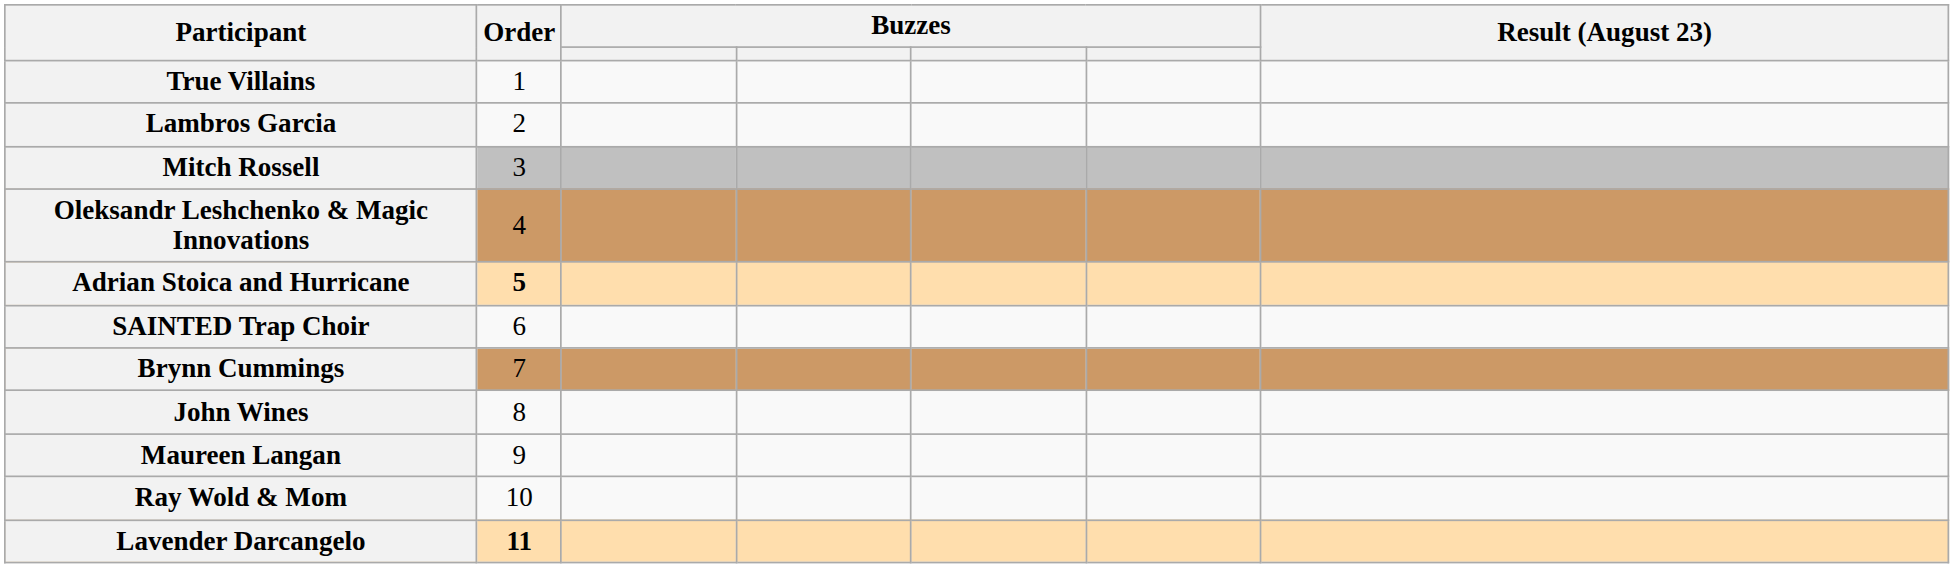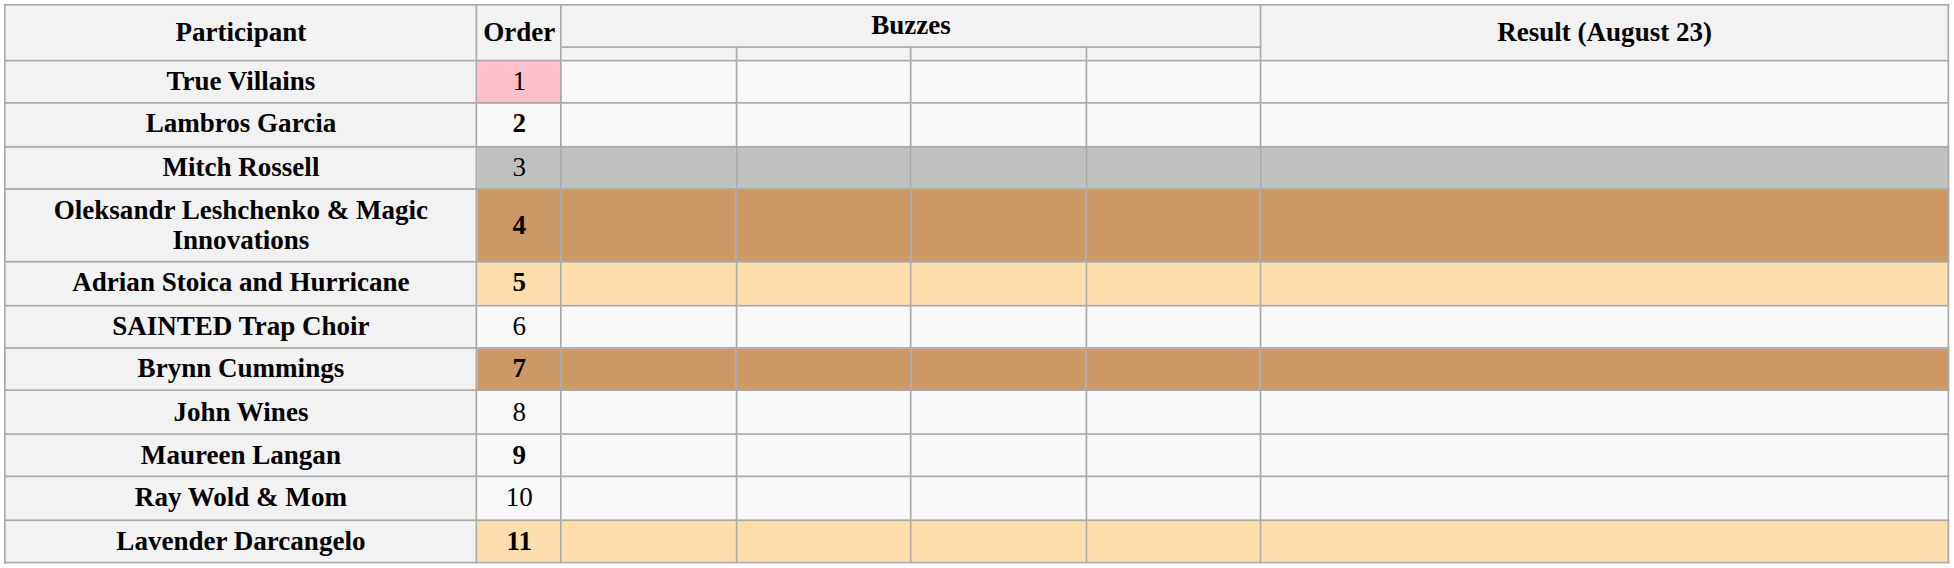(519, 81) no background -> (519, 81) pink background
(519, 124) normal -> (519, 124) bold
(519, 225) normal -> (519, 225) bold
(519, 369) normal -> (519, 369) bold
(519, 454) normal -> (519, 454) bold
